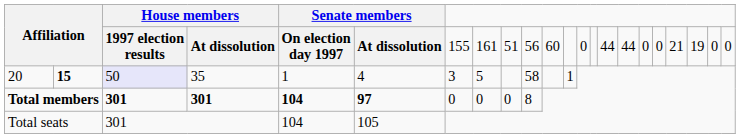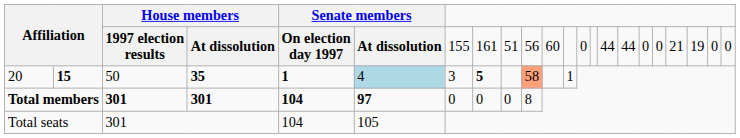(113, 76) lavender background -> (113, 76) no background
(198, 76) normal -> (198, 76) bold
(285, 76) normal -> (285, 76) bold
(361, 76) no background -> (361, 76) lightblue background
(480, 76) normal -> (480, 76) bold
(532, 76) no background -> (532, 76) lightsalmon background
